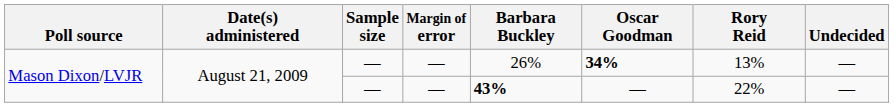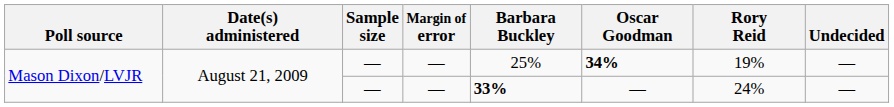(526, 62) 26% -> (526, 62) 25%
(749, 62) 13% -> (749, 62) 19%
(490, 89) 43% -> (490, 89) 33%
(749, 89) 22% -> (749, 89) 24%
